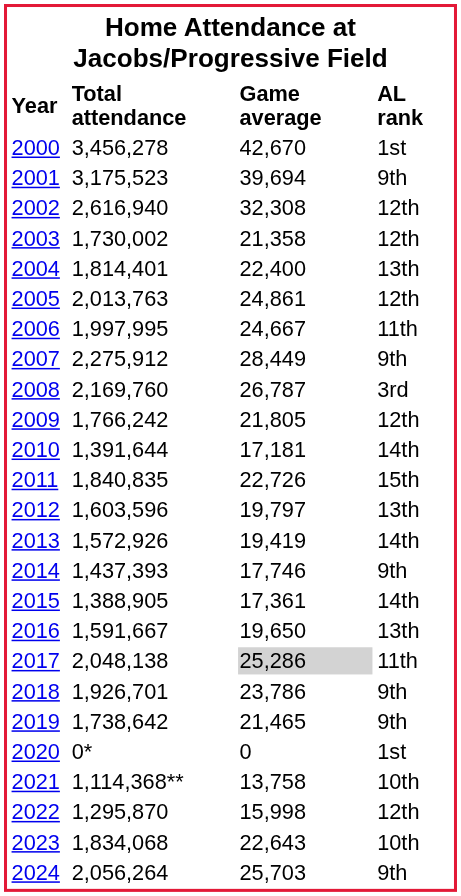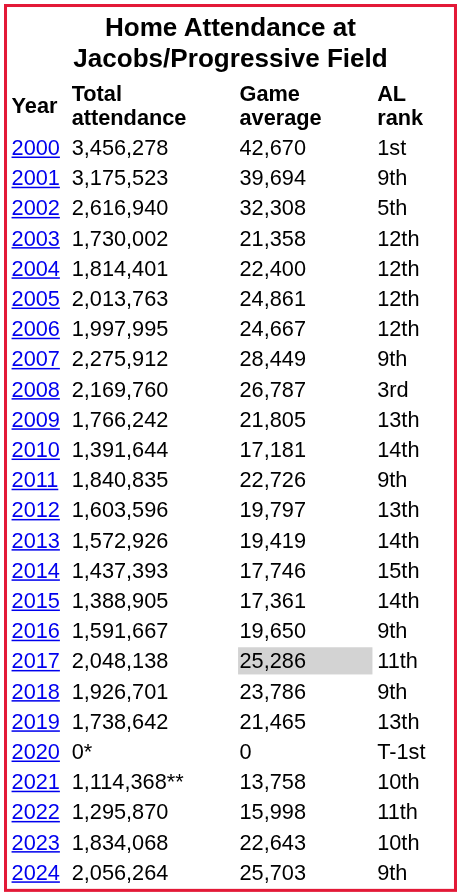(398, 208) 12th -> (392, 208) 5th
(398, 268) 13th -> (398, 268) 12th
(398, 329) 11th -> (398, 329) 12th
(398, 419) 12th -> (398, 419) 13th
(398, 480) 15th -> (392, 480) 9th
(392, 570) 9th -> (398, 570) 15th
(398, 631) 13th -> (392, 631) 9th
(392, 721) 9th -> (398, 721) 13th
(392, 751) 1st -> (401, 751) T-1st
(398, 812) 12th -> (398, 812) 11th
